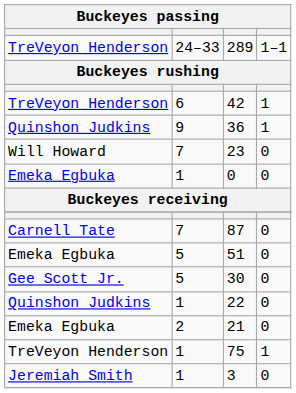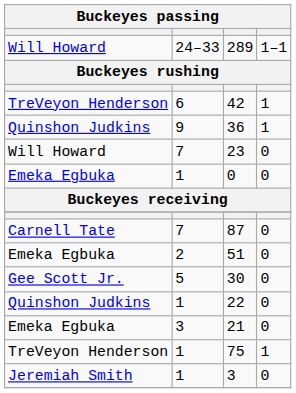(88, 48) TreVeyon Henderson -> (57, 48) Will Howard
(180, 255) 5 -> (180, 255) 2
(180, 328) 2 -> (180, 328) 3
